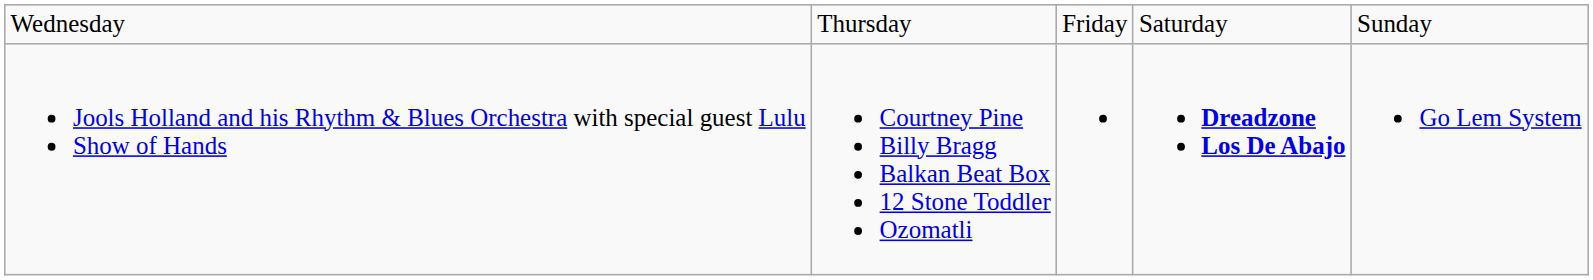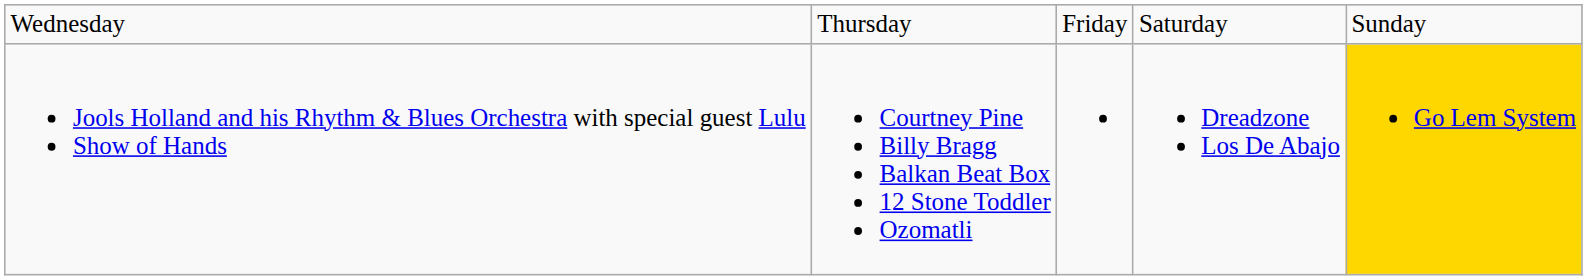(1242, 131) bold -> (1239, 131) normal
(1469, 117) no background -> (1464, 117) gold background
